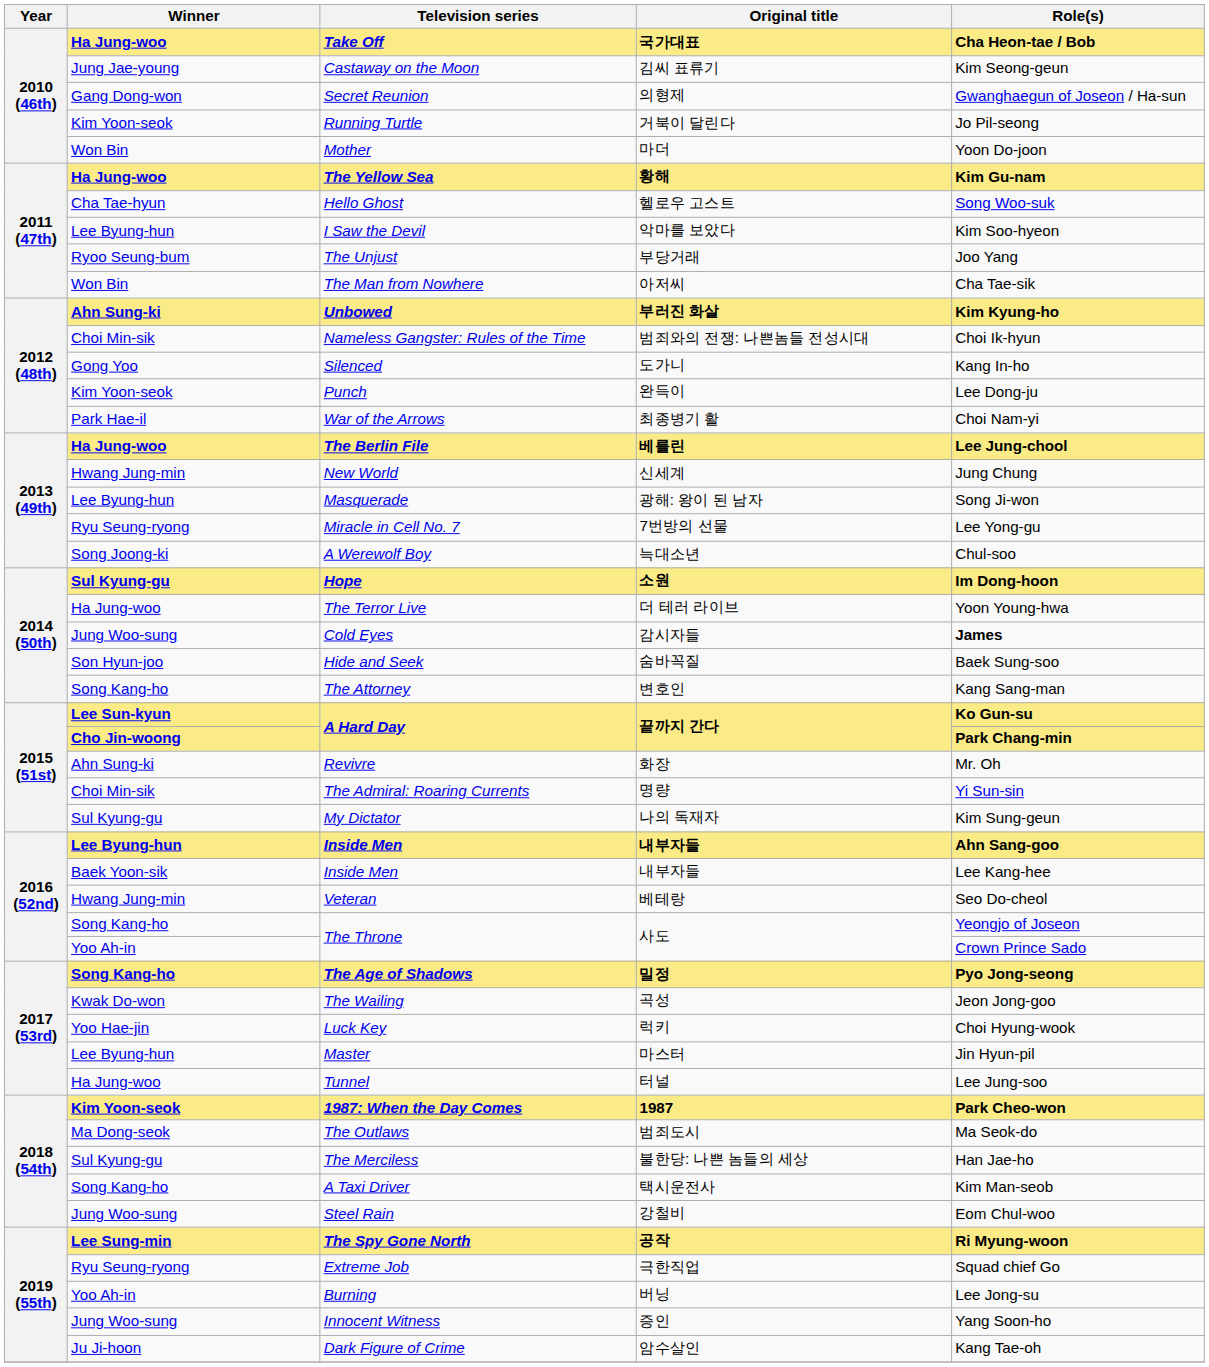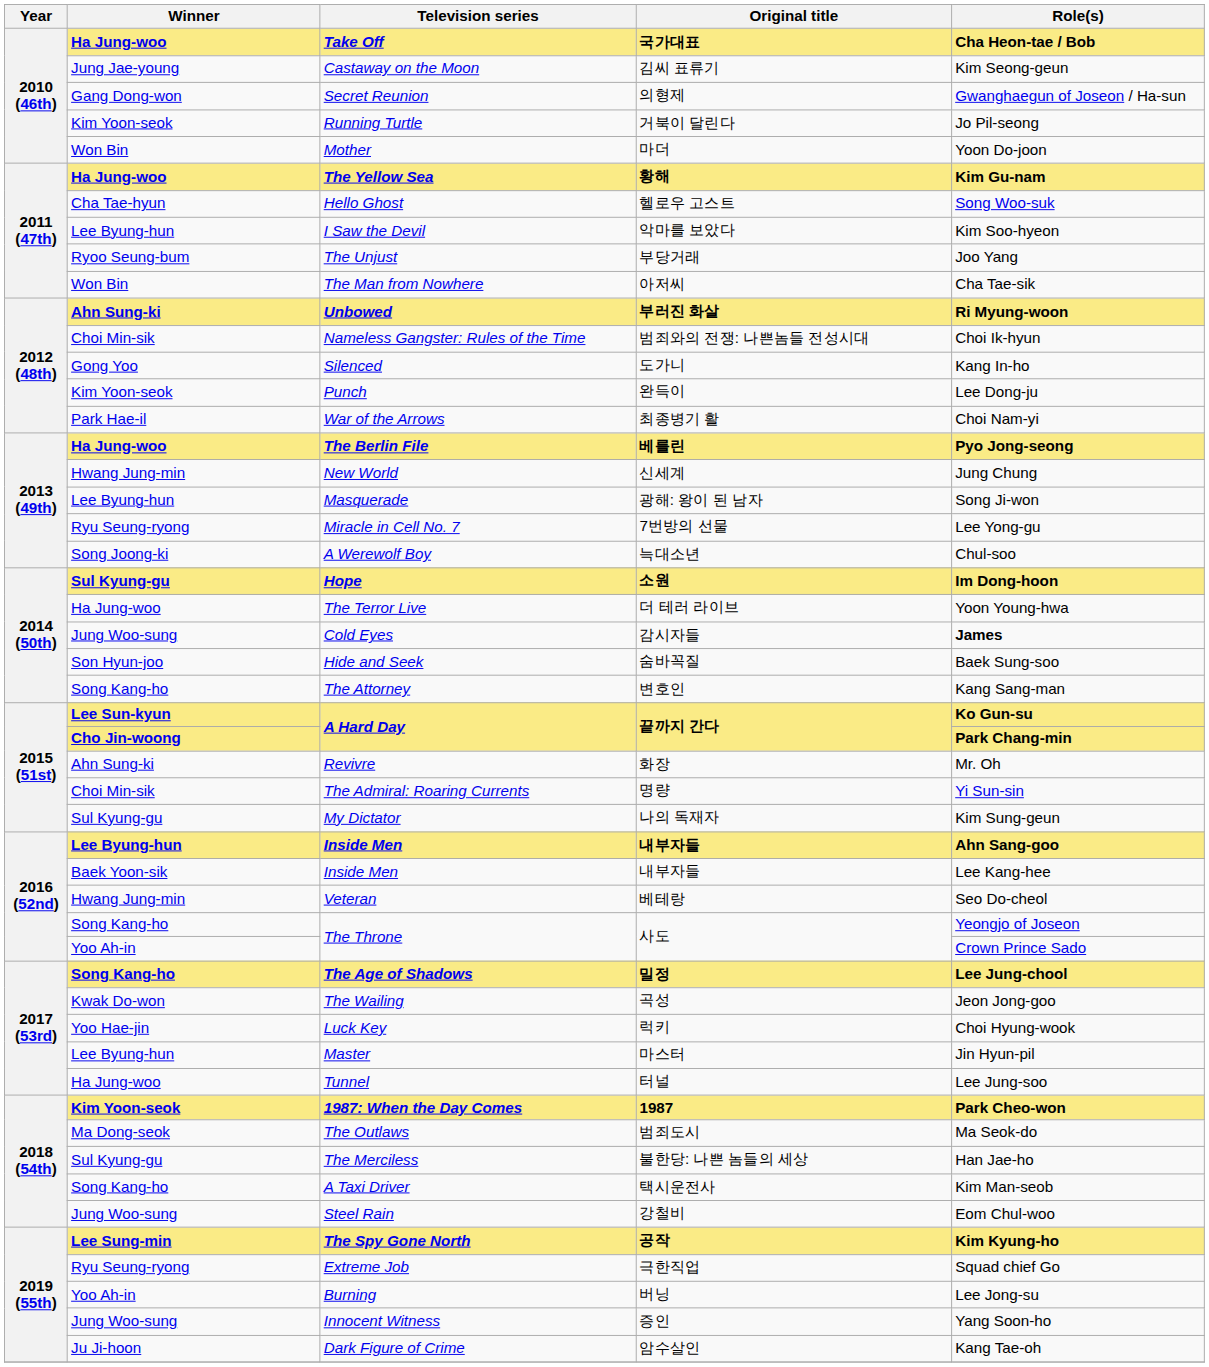(1007, 311) Kim Kyung-ho -> (1012, 311) Ri Myung-woon
(1011, 446) Lee Jung-chool -> (1014, 446) Pyo Jong-seong
(1014, 974) Pyo Jong-seong -> (1011, 974) Lee Jung-chool
(1012, 1240) Ri Myung-woon -> (1007, 1240) Kim Kyung-ho
